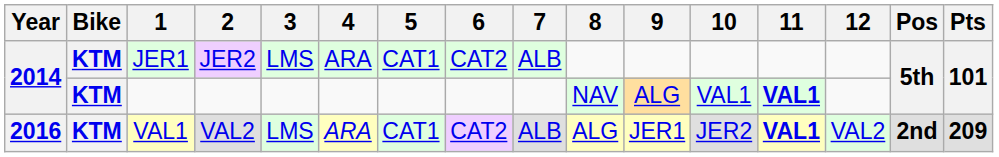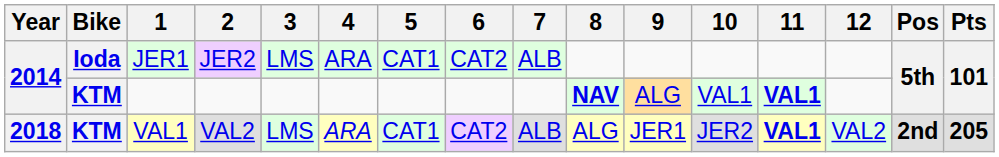(97, 59) KTM -> (97, 59) Ioda
(595, 95) normal -> (596, 95) bold
(36, 132) 2016 -> (36, 132) 2018
(968, 132) 209 -> (969, 132) 205
